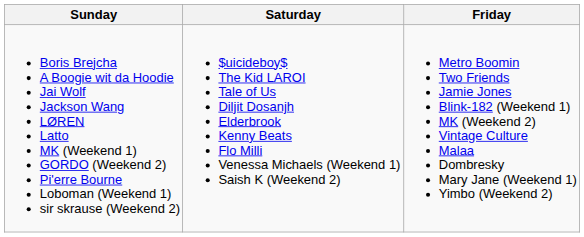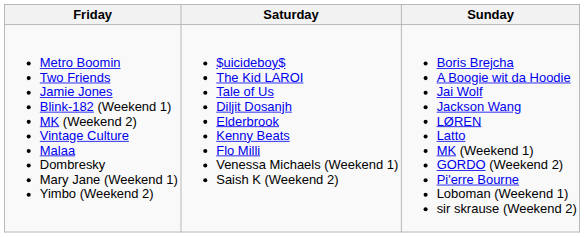columns swapped: (492, 14) <-> (94, 14)
